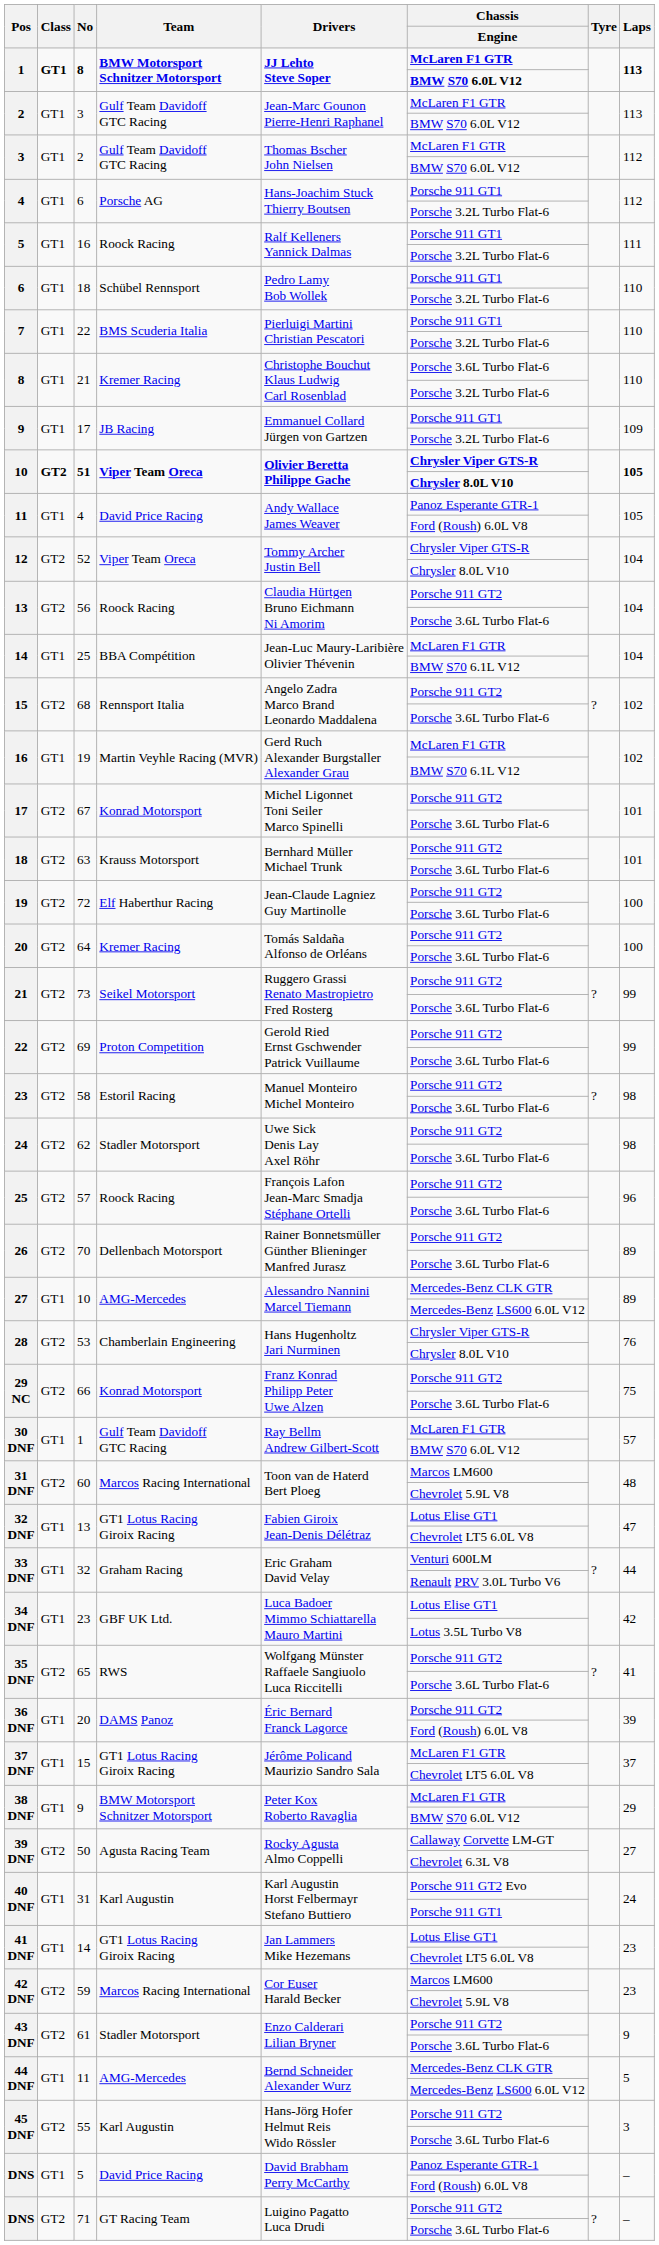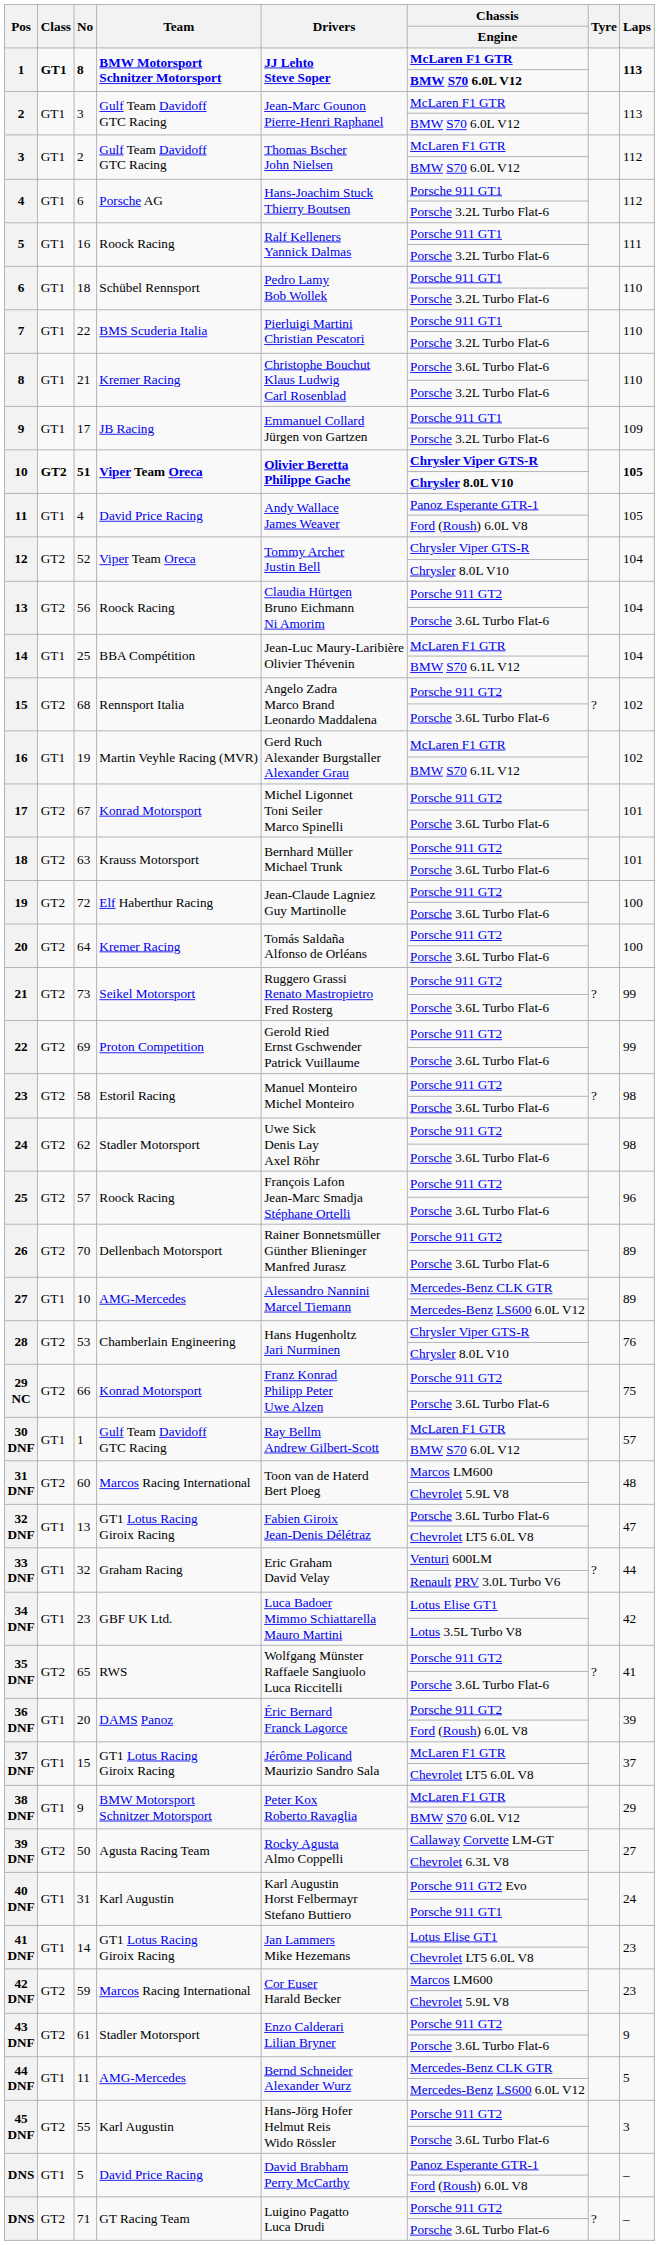(454, 1515) Lotus Elise GT1 -> (480, 1515) Porsche 3.6L Turbo Flat-6
